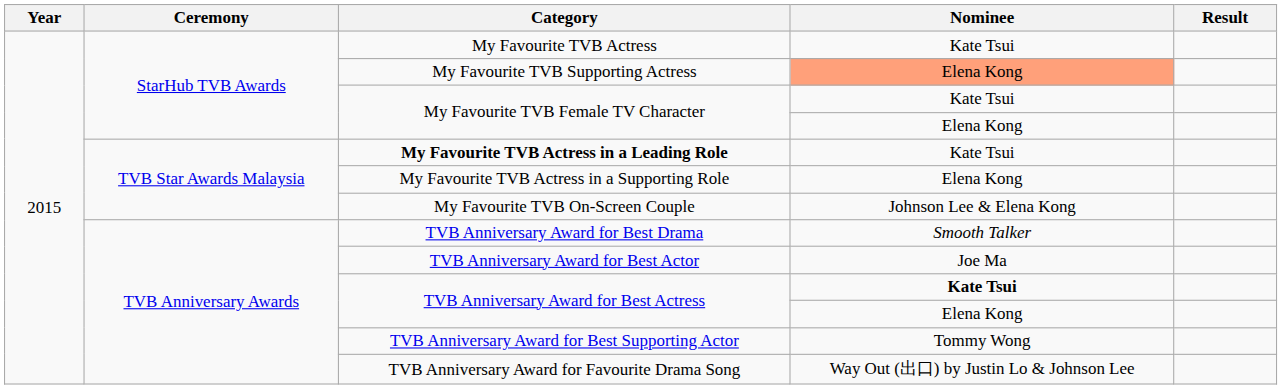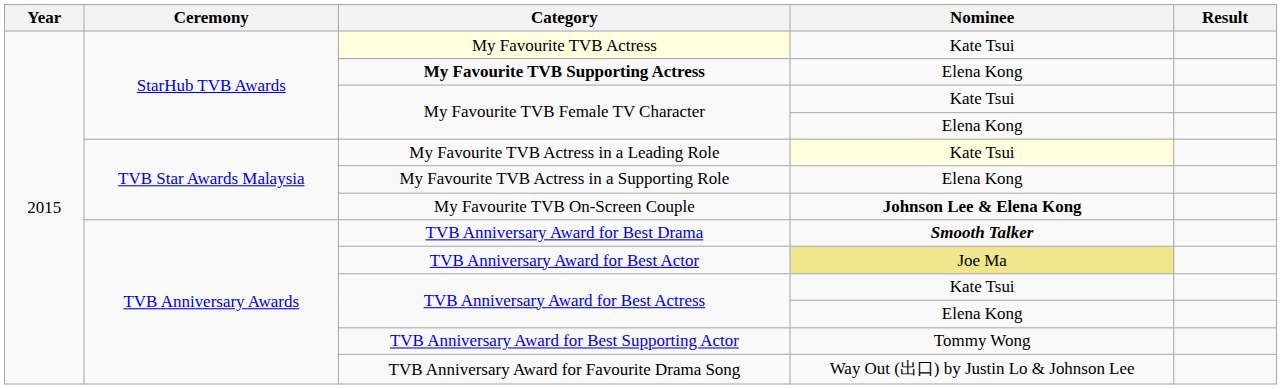(564, 44) no background -> (564, 44) lightyellow background
(564, 71) normal -> (564, 71) bold
(982, 71) lightsalmon background -> (982, 71) no background
(564, 152) bold -> (564, 152) normal
(982, 152) no background -> (982, 152) lightyellow background
(982, 206) normal -> (982, 206) bold
(982, 233) normal -> (982, 233) bold
(982, 260) no background -> (982, 260) khaki background
(982, 286) bold -> (982, 286) normal
